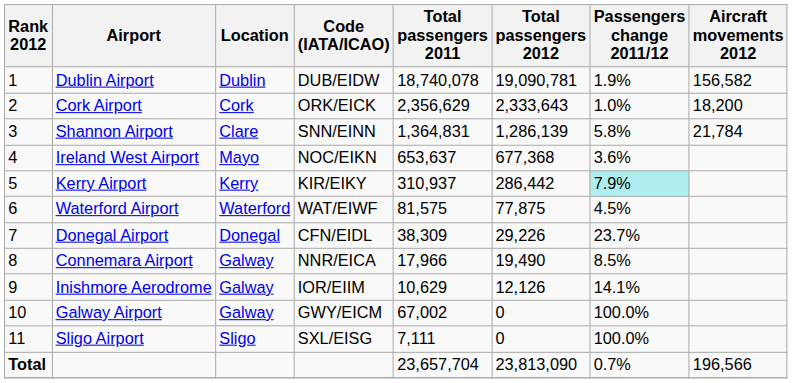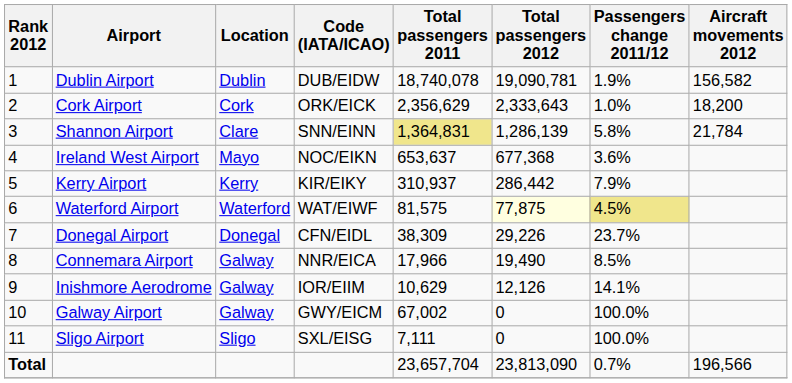(434, 131) no background -> (434, 131) khaki background
(612, 183) paleturquoise background -> (612, 183) no background
(520, 209) no background -> (520, 209) lightyellow background
(612, 209) no background -> (612, 209) khaki background
